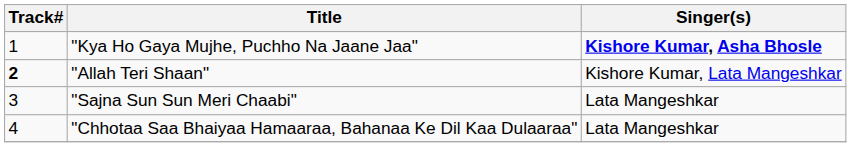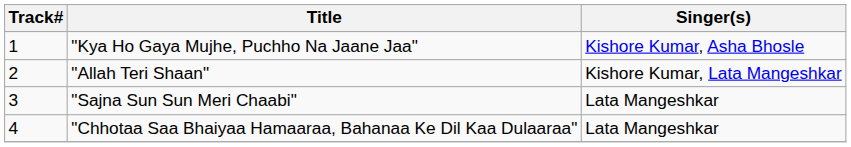(704, 45) bold -> (695, 45) normal
(13, 73) bold -> (13, 73) normal
